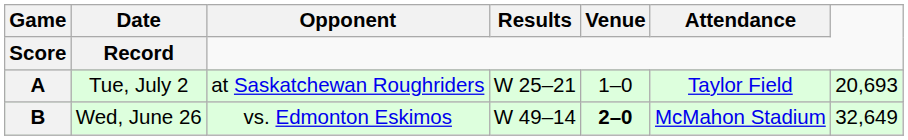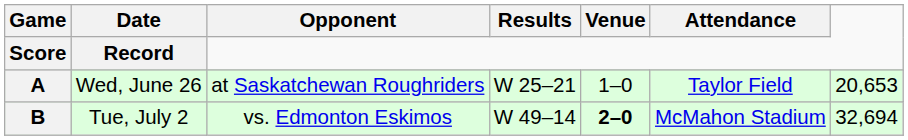(139, 85) Tue, July 2 -> (139, 85) Wed, June 26
(867, 85) 20,693 -> (867, 85) 20,653
(139, 118) Wed, June 26 -> (139, 118) Tue, July 2
(867, 118) 32,649 -> (867, 118) 32,694
